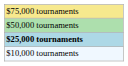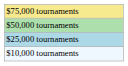(45, 39) bold -> (42, 39) normal
